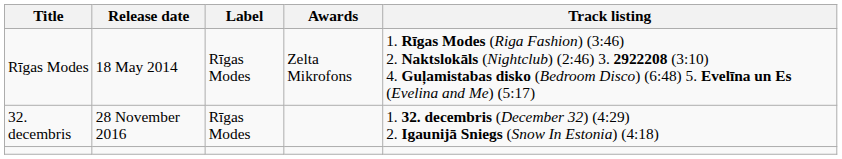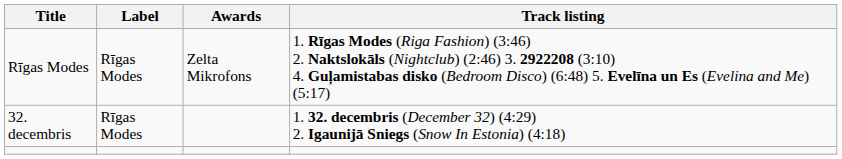- column: (149, 16)
